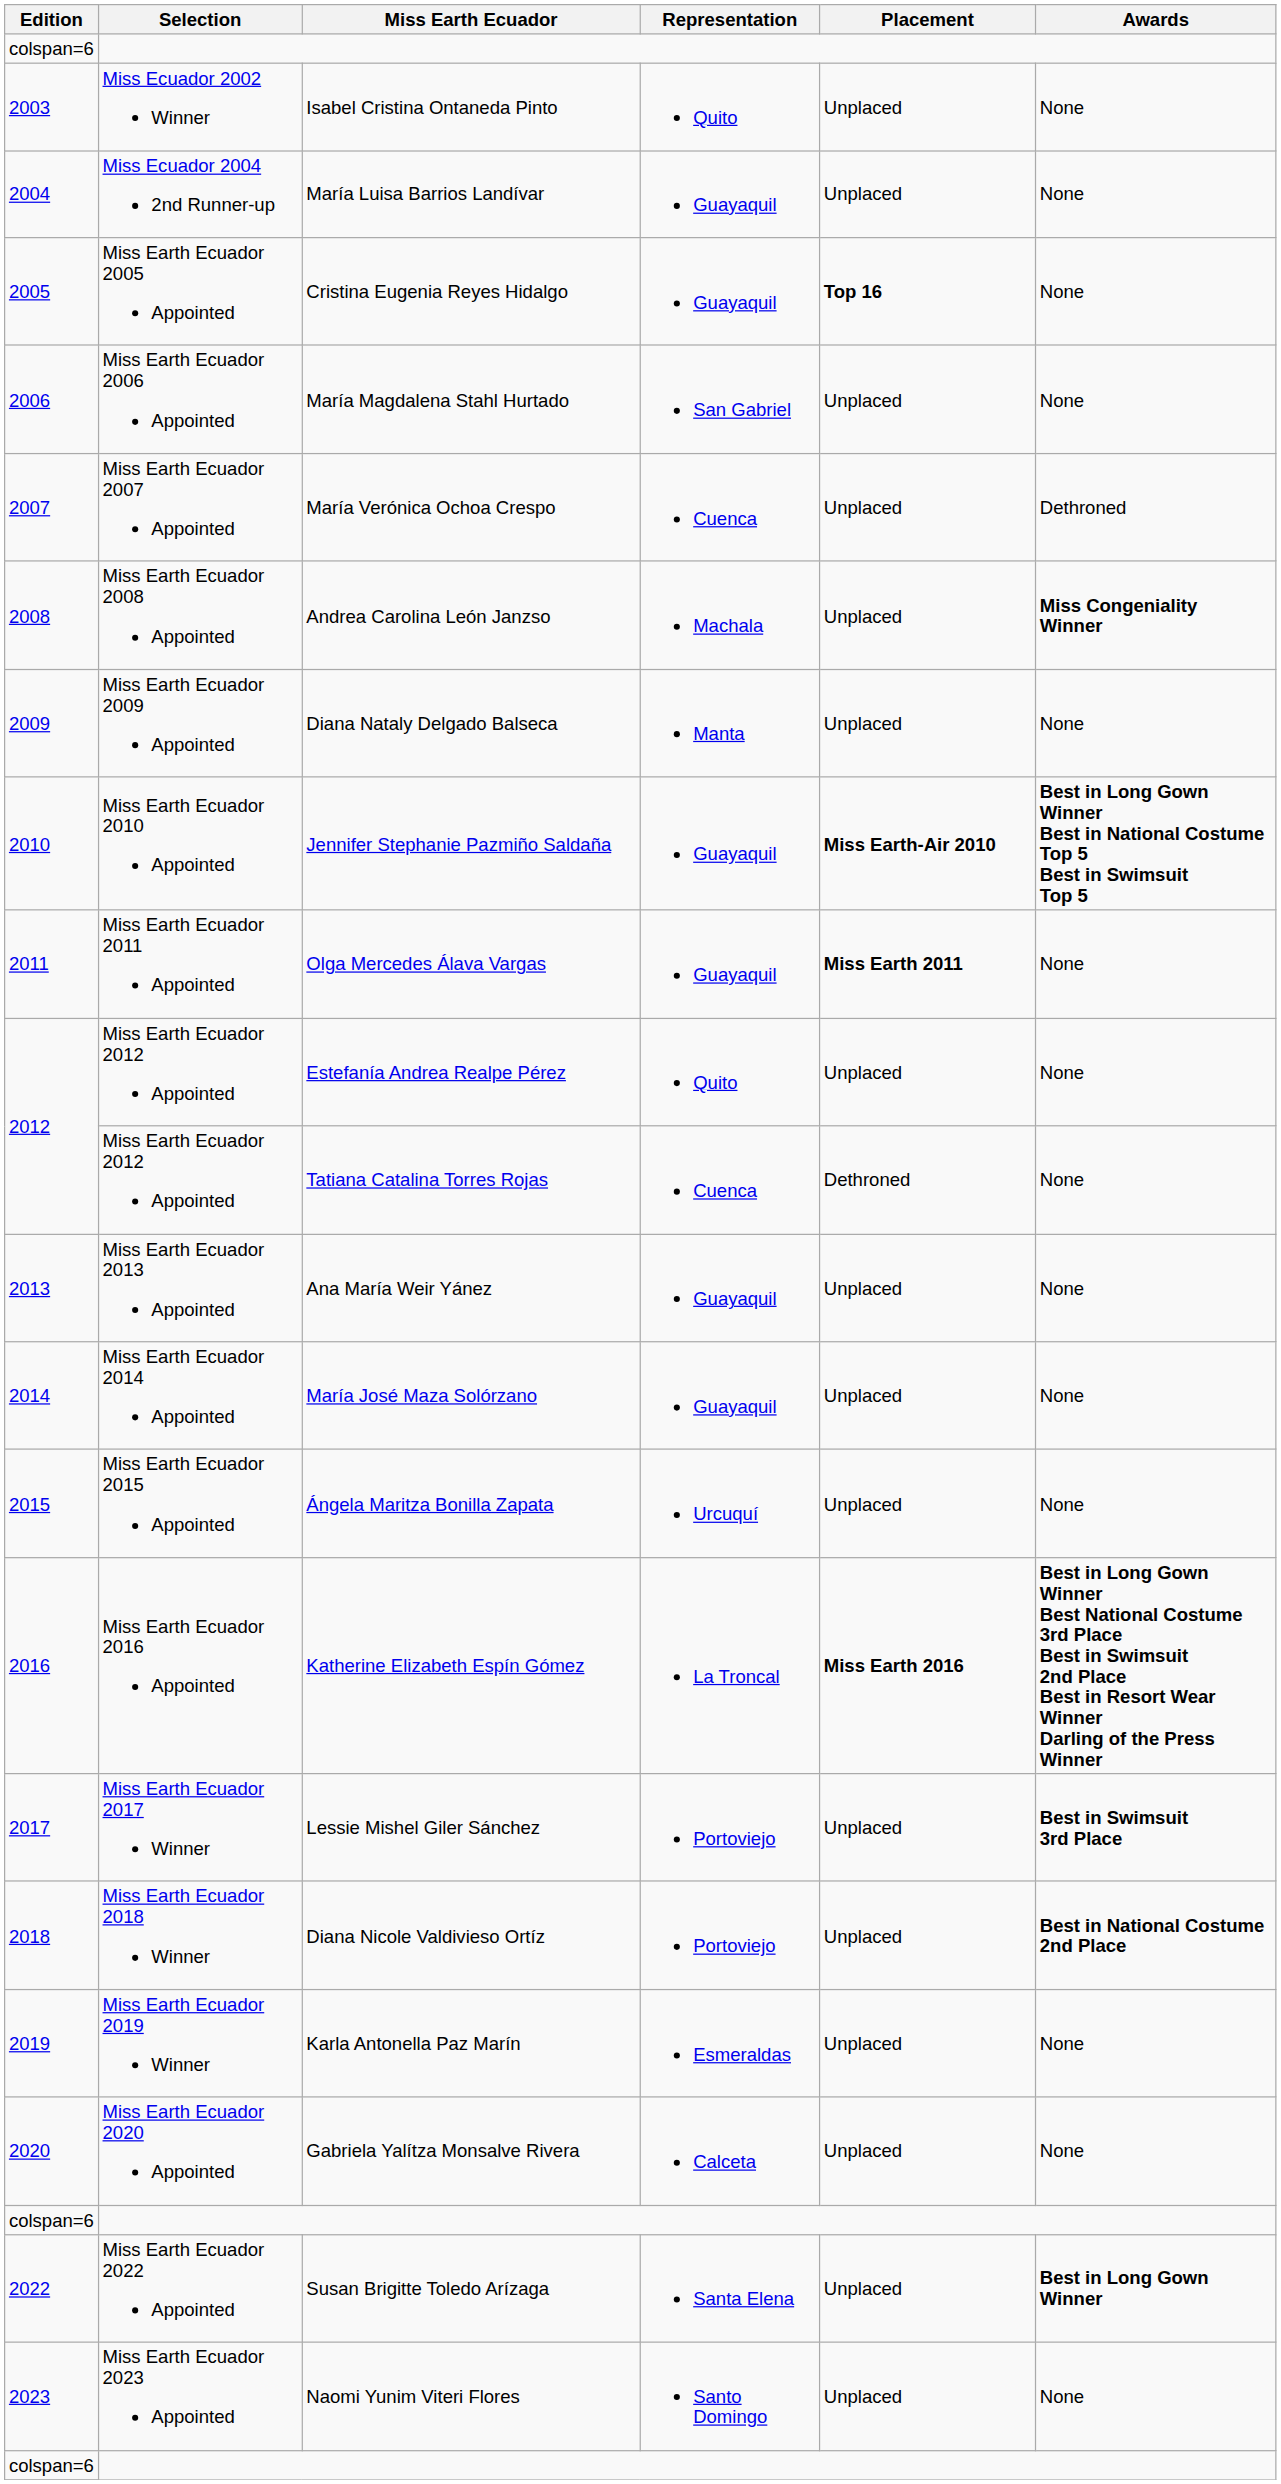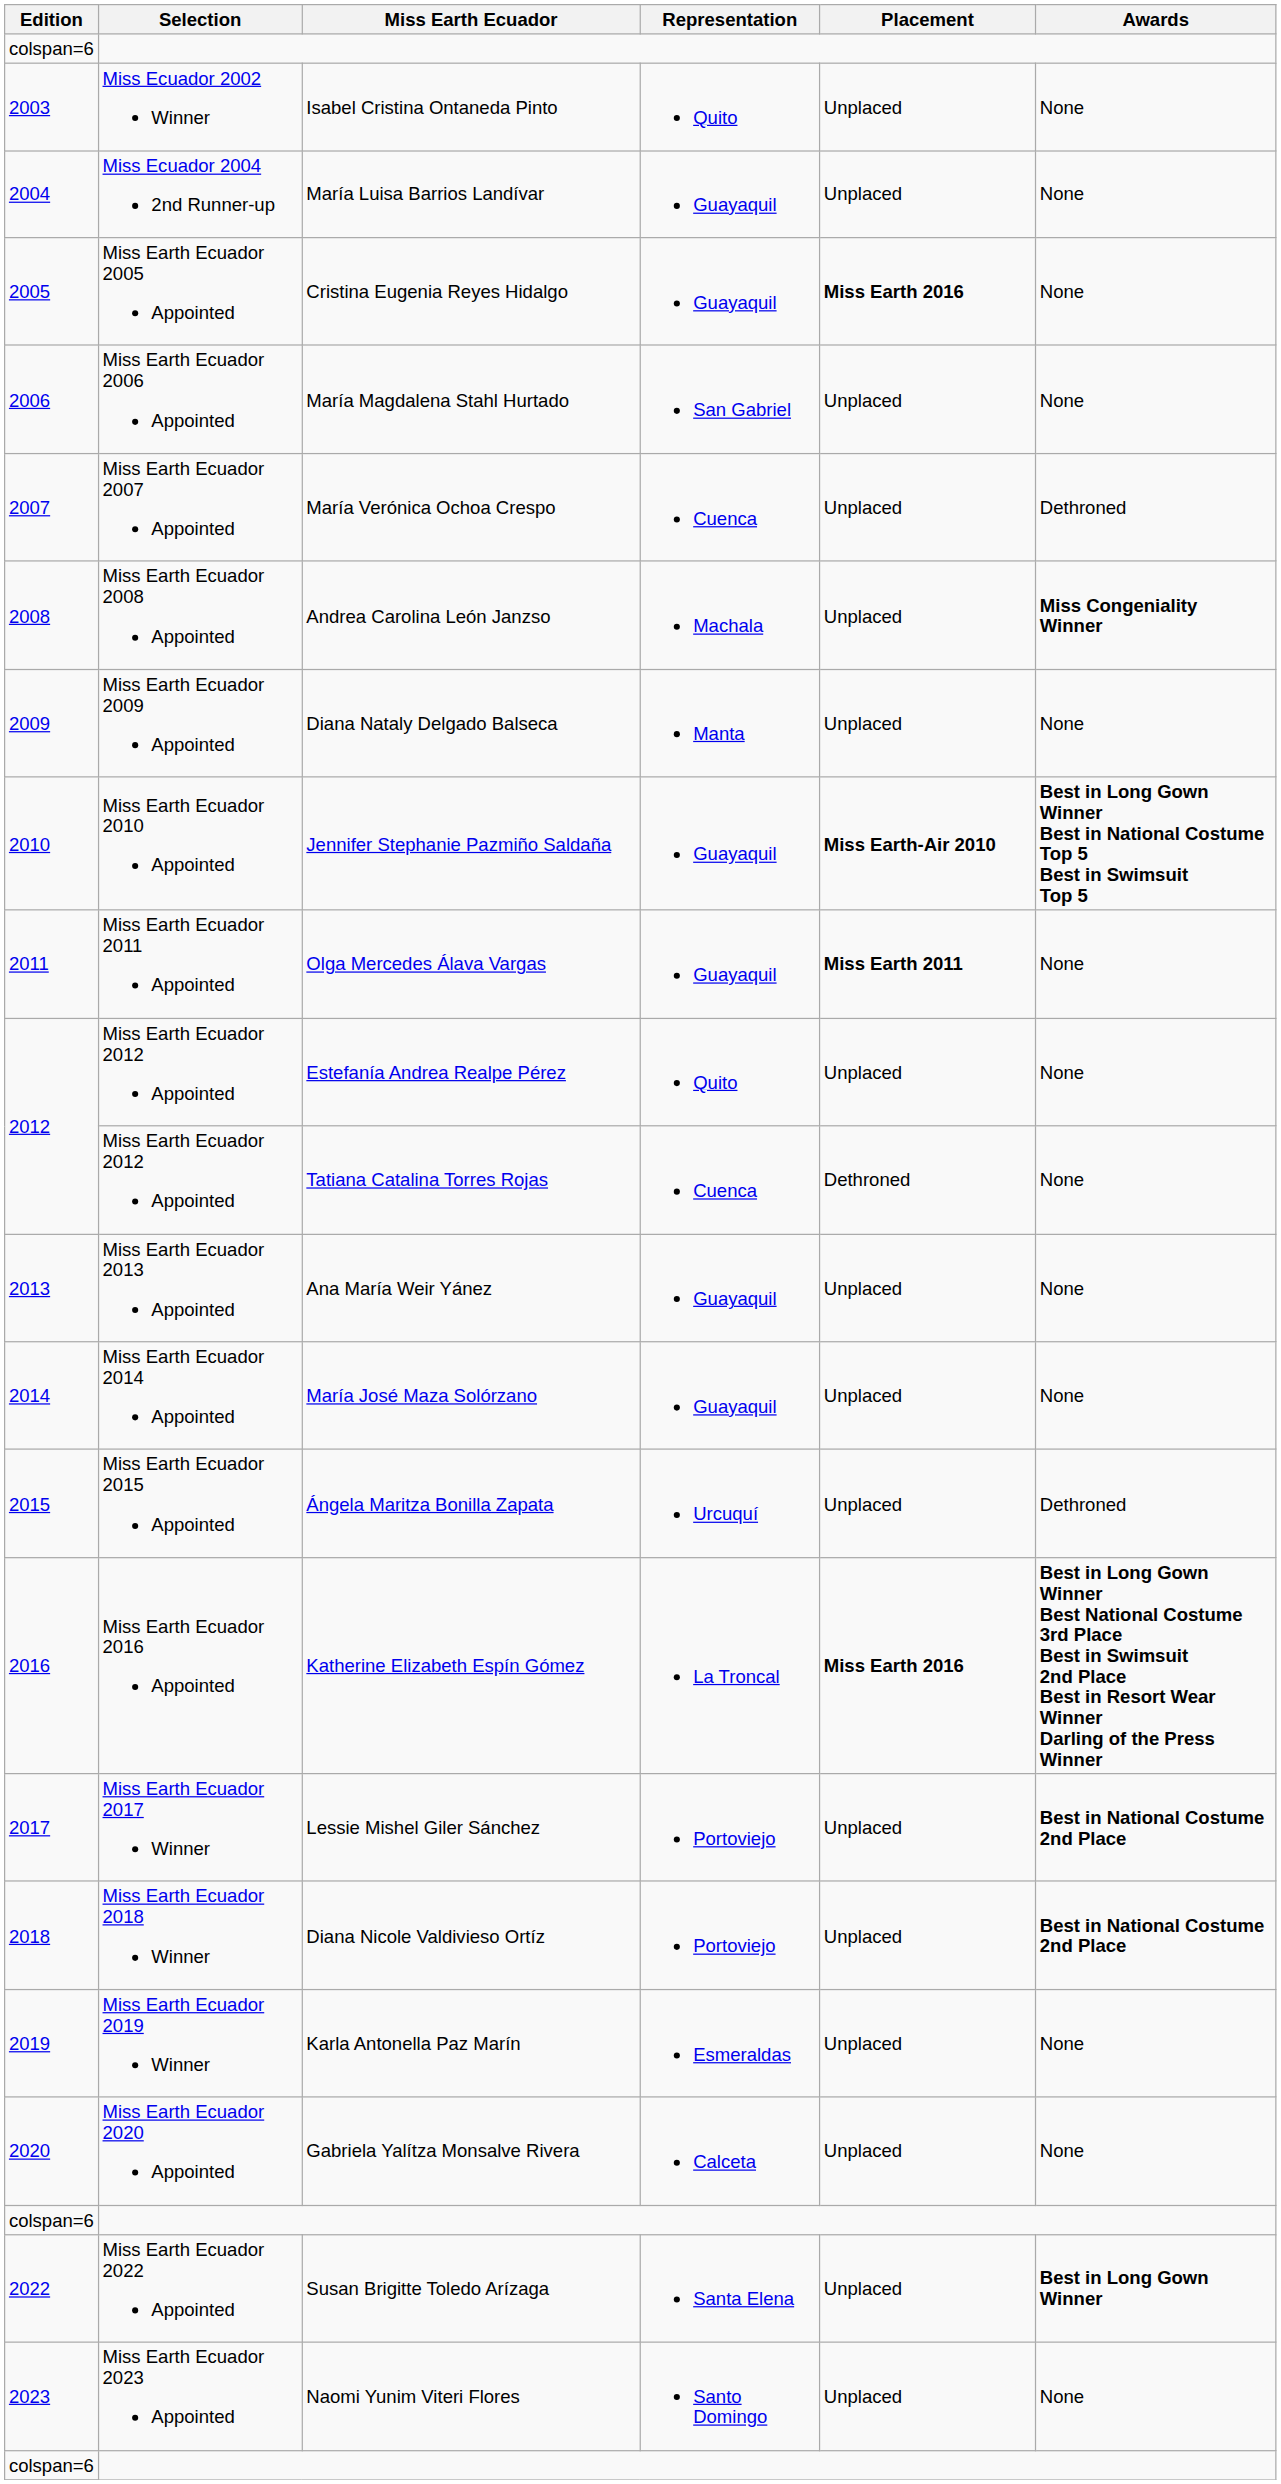(853, 292) Top 16 -> (894, 292) Miss Earth 2016
(1062, 1504) None -> (1083, 1504) Dethroned
(1114, 1828) Best in Swimsuit 3rd Place -> (1152, 1828) Best in National Costume 2nd Place
